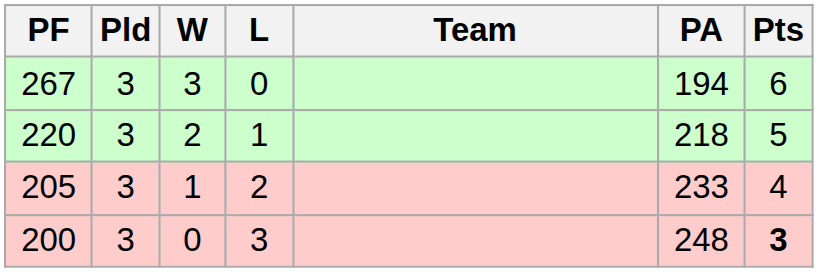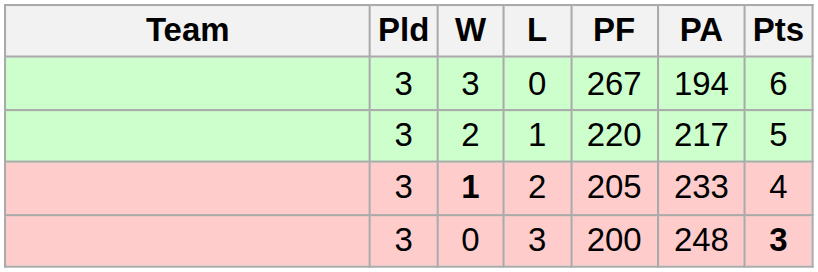columns swapped: (475, 30) <-> (49, 30)
(701, 135) 218 -> (701, 135) 217
(192, 187) normal -> (470, 187) bold
